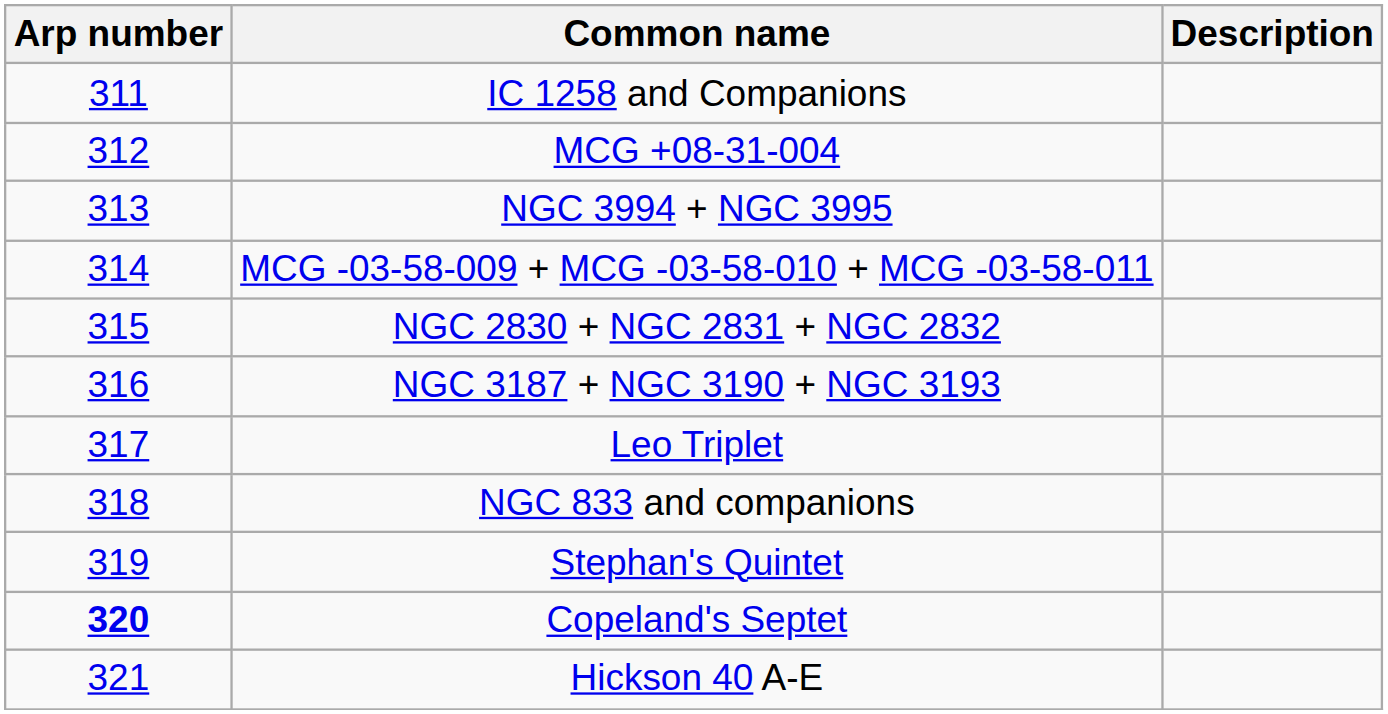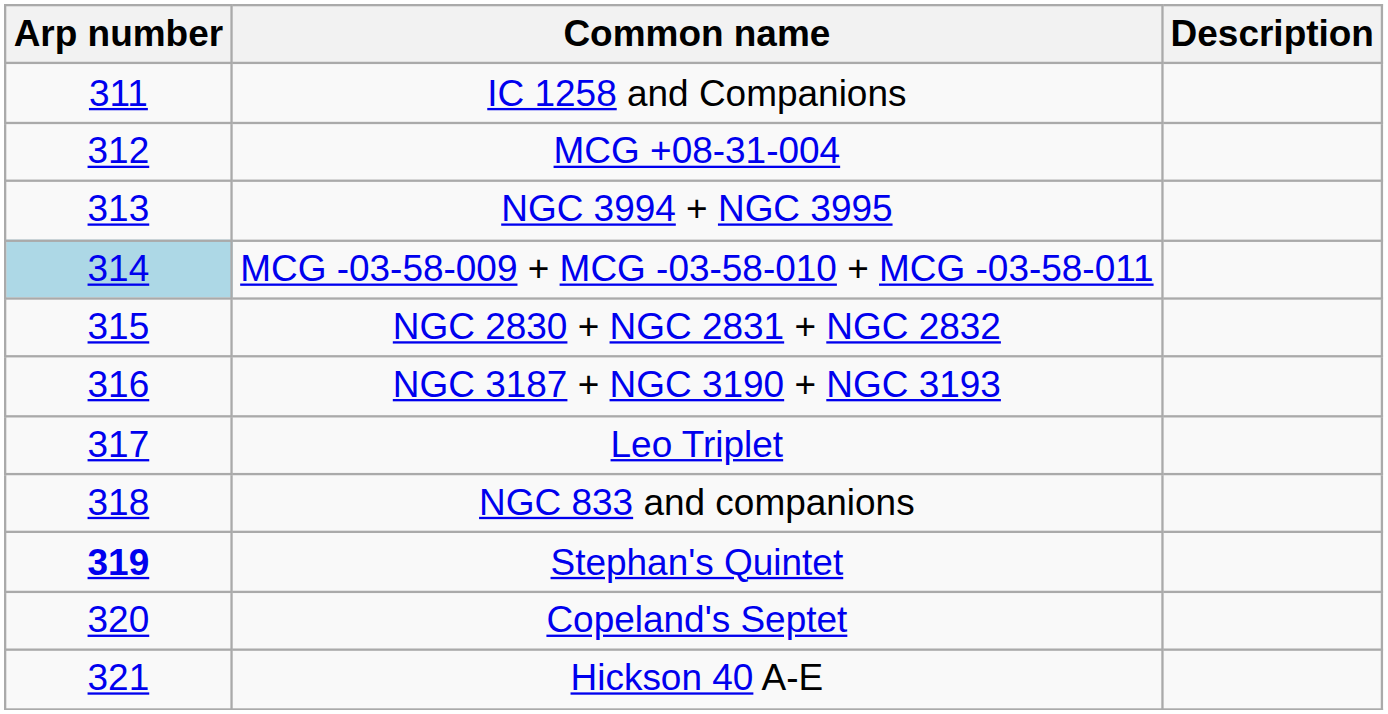(118, 268) no background -> (118, 268) lightblue background
(118, 561) normal -> (118, 561) bold
(118, 619) bold -> (118, 619) normal
